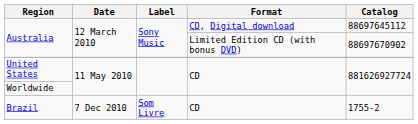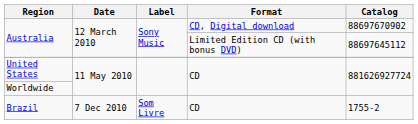(377, 26) 88697645112 -> (377, 26) 88697670902
(377, 45) 88697670902 -> (377, 45) 88697645112
